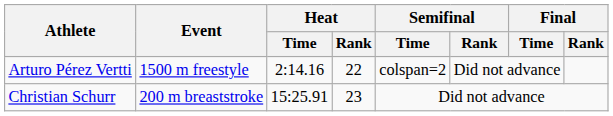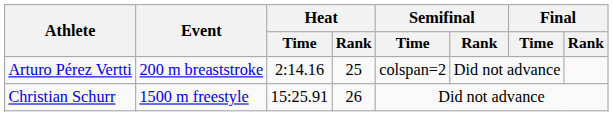(194, 70) 1500 m freestyle -> (201, 70) 200 m breaststroke
(354, 70) 22 -> (354, 70) 25
(201, 97) 200 m breaststroke -> (194, 97) 1500 m freestyle
(354, 97) 23 -> (354, 97) 26
